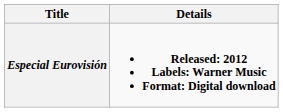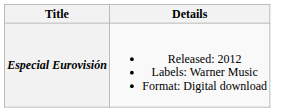(194, 72) bold -> (190, 72) normal
